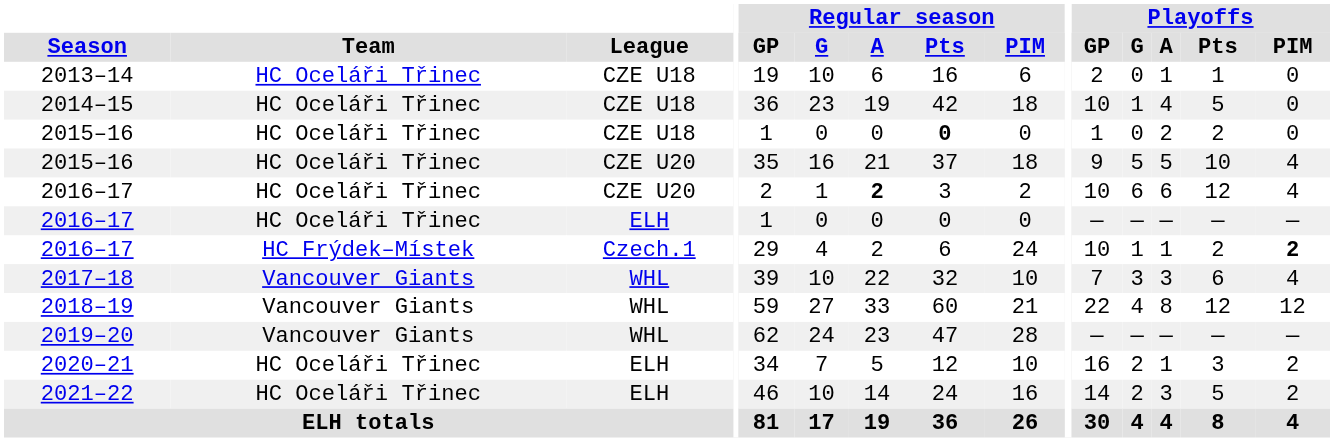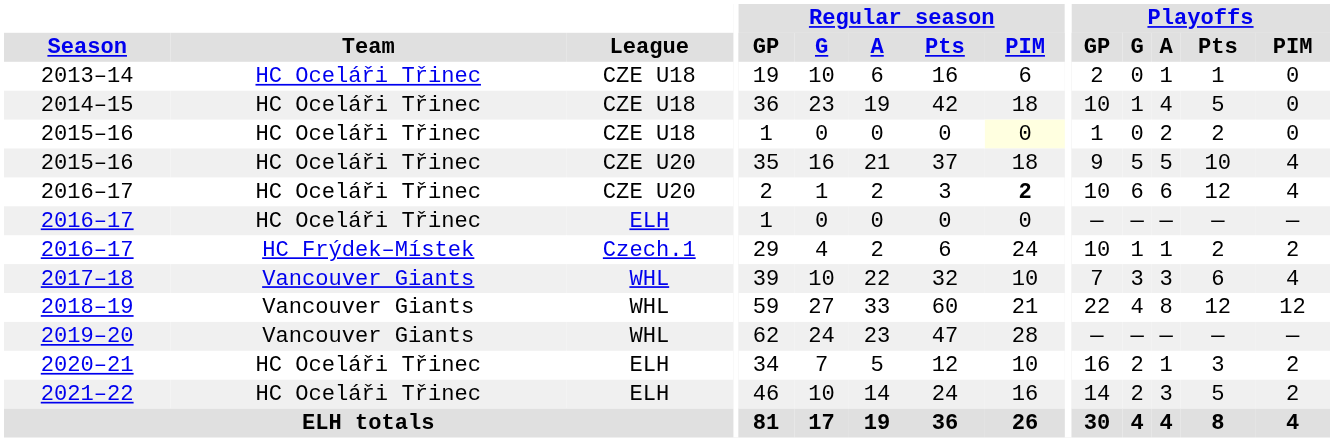(945, 134) bold -> (945, 134) normal
(1025, 134) no background -> (1025, 134) lightyellow background
(877, 192) bold -> (877, 192) normal
(1025, 192) normal -> (1025, 192) bold
(1293, 250) bold -> (1293, 250) normal
